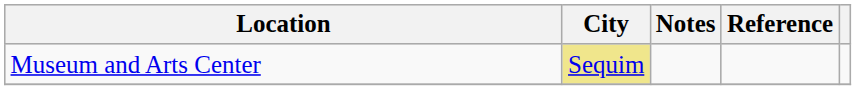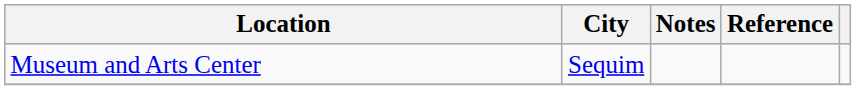(606, 63) khaki background -> (606, 63) no background
